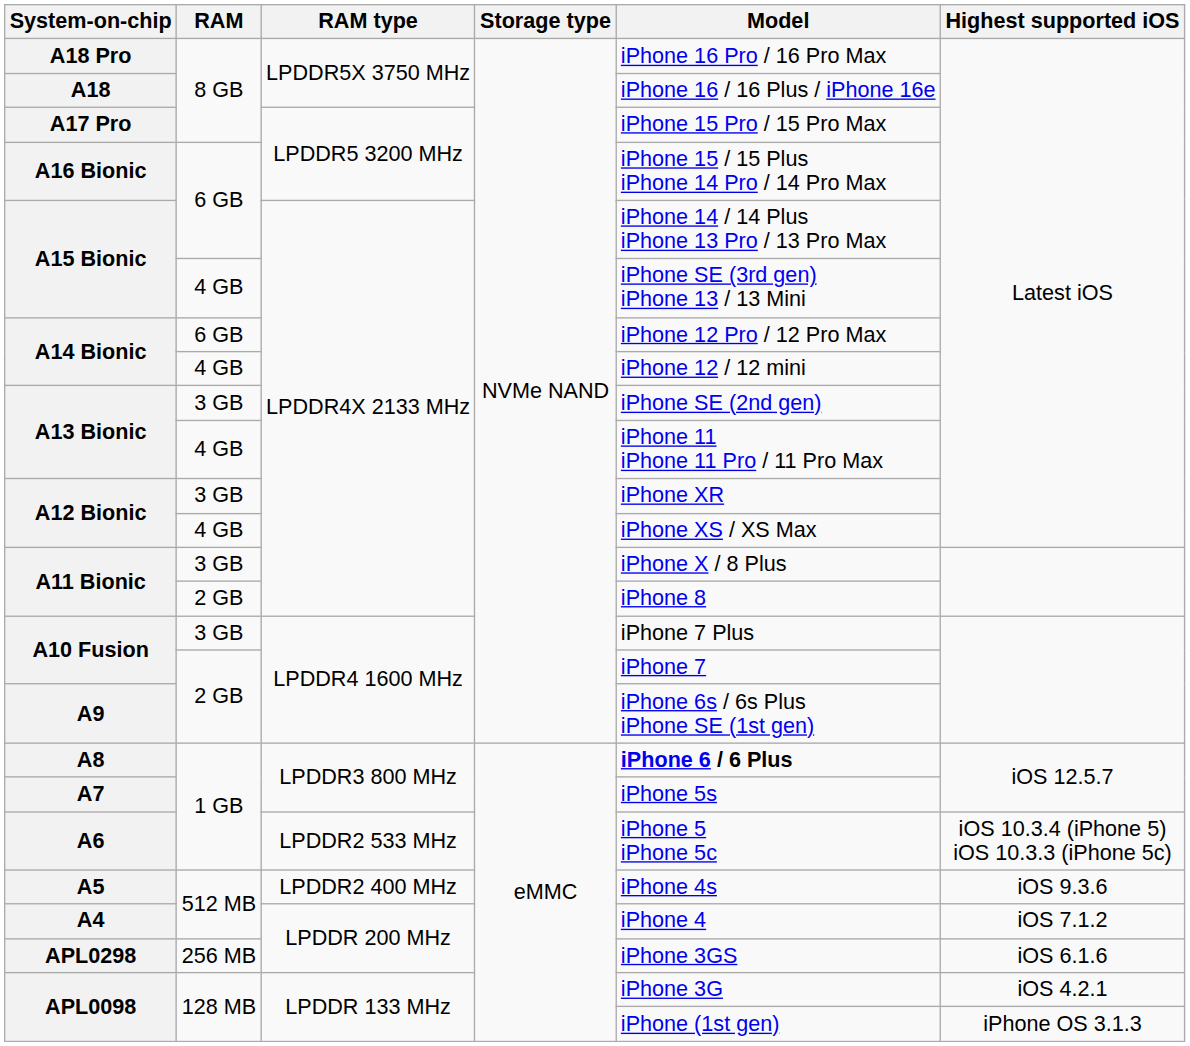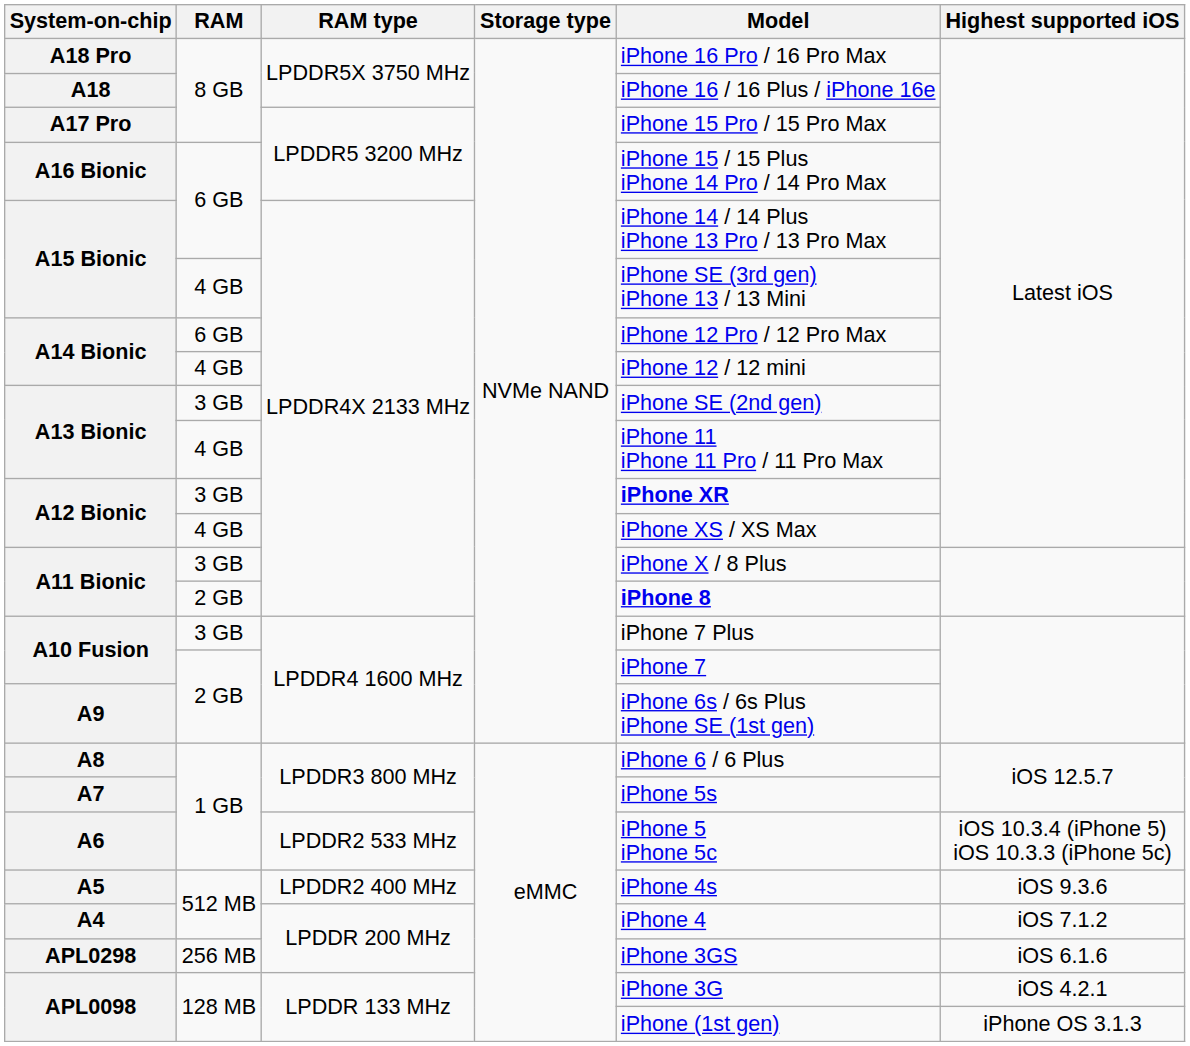(673, 495) normal -> (675, 495) bold
(664, 598) normal -> (666, 598) bold
(707, 759) bold -> (703, 759) normal
